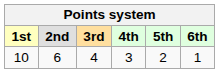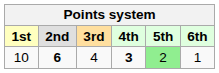(57, 58) normal -> (57, 58) bold
(129, 58) normal -> (129, 58) bold
(163, 58) no background -> (163, 58) lightgreen background
